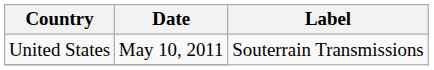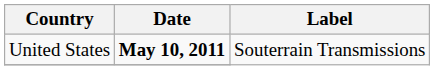(171, 49) normal -> (172, 49) bold
